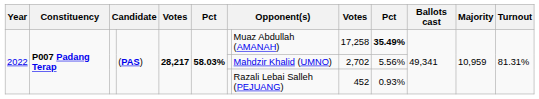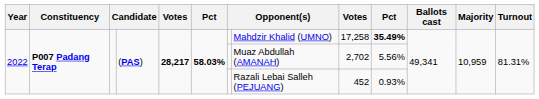(264, 42) Muaz Abdullah (AMANAH) -> (283, 37) Mahdzir Khalid (UMNO)
(283, 62) Mahdzir Khalid (UMNO) -> (264, 57) Muaz Abdullah (AMANAH)
